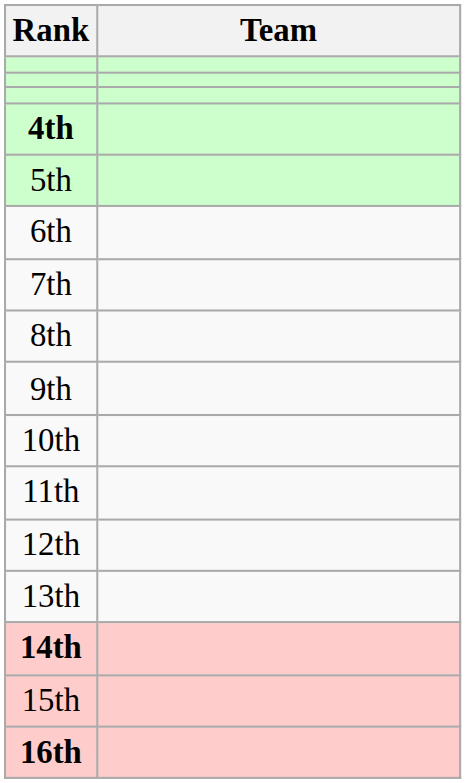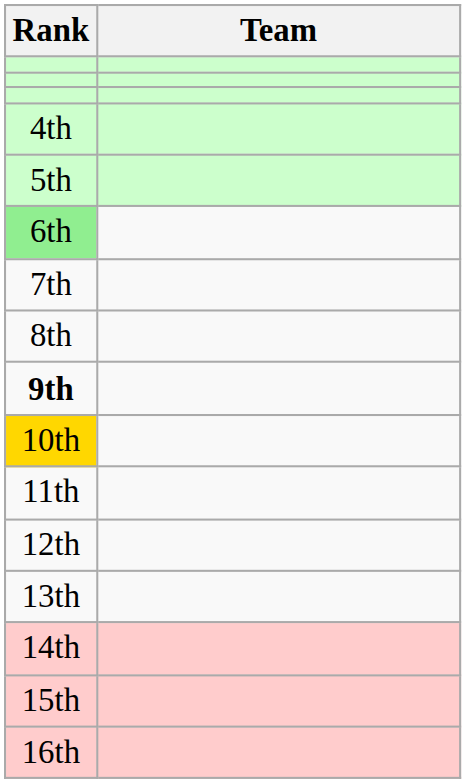(51, 127) bold -> (51, 127) normal
(51, 231) no background -> (51, 231) lightgreen background
(51, 387) normal -> (51, 387) bold
(51, 439) no background -> (51, 439) gold background
(51, 648) bold -> (51, 648) normal
(51, 752) bold -> (51, 752) normal
